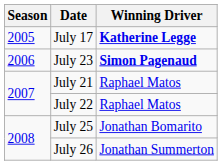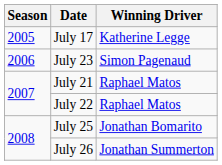(148, 38) bold -> (145, 38) normal
(148, 60) bold -> (145, 60) normal
